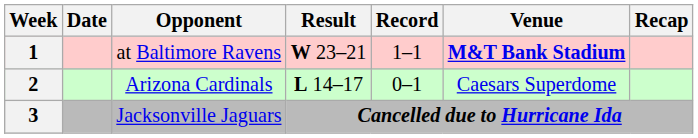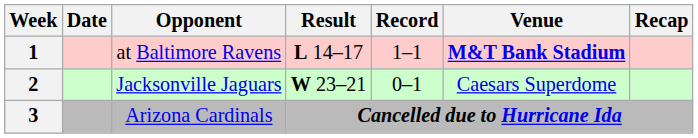(329, 52) W 23–21 -> (329, 52) L 14–17
(199, 84) Arizona Cardinals -> (199, 84) Jacksonville Jaguars
(329, 84) L 14–17 -> (329, 84) W 23–21
(199, 116) Jacksonville Jaguars -> (199, 116) Arizona Cardinals
